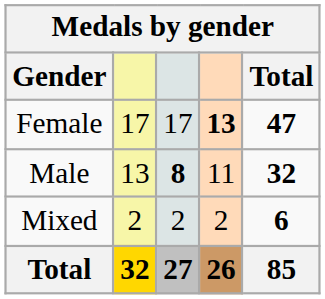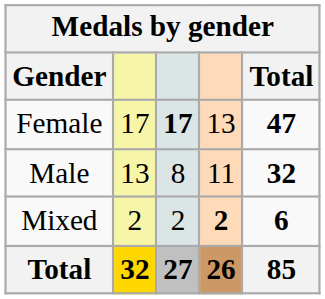(178, 124) normal -> (178, 124) bold
(221, 124) bold -> (221, 124) normal
(178, 172) bold -> (178, 172) normal
(221, 220) normal -> (221, 220) bold
